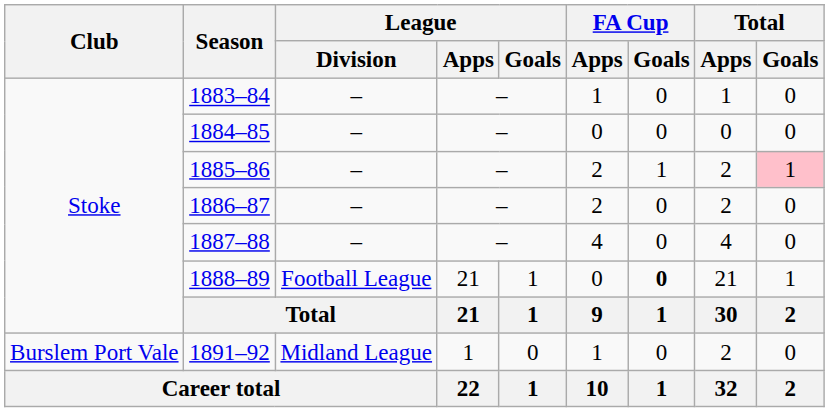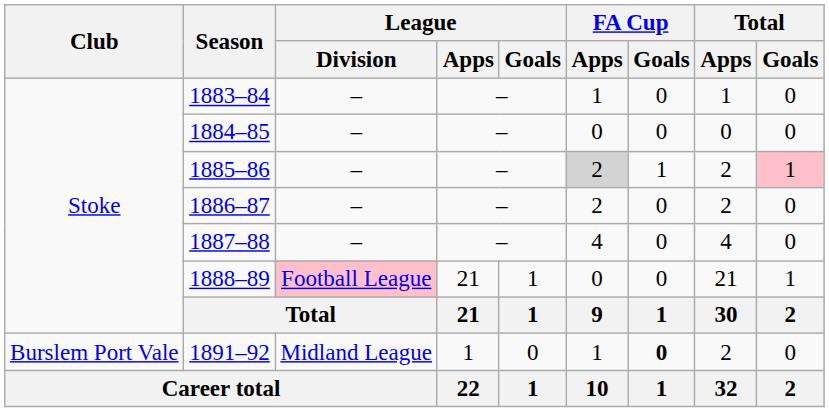(597, 168) no background -> (597, 168) lightgrey background
(356, 278) no background -> (356, 278) pink background
(662, 278) bold -> (662, 278) normal
(662, 351) normal -> (662, 351) bold
